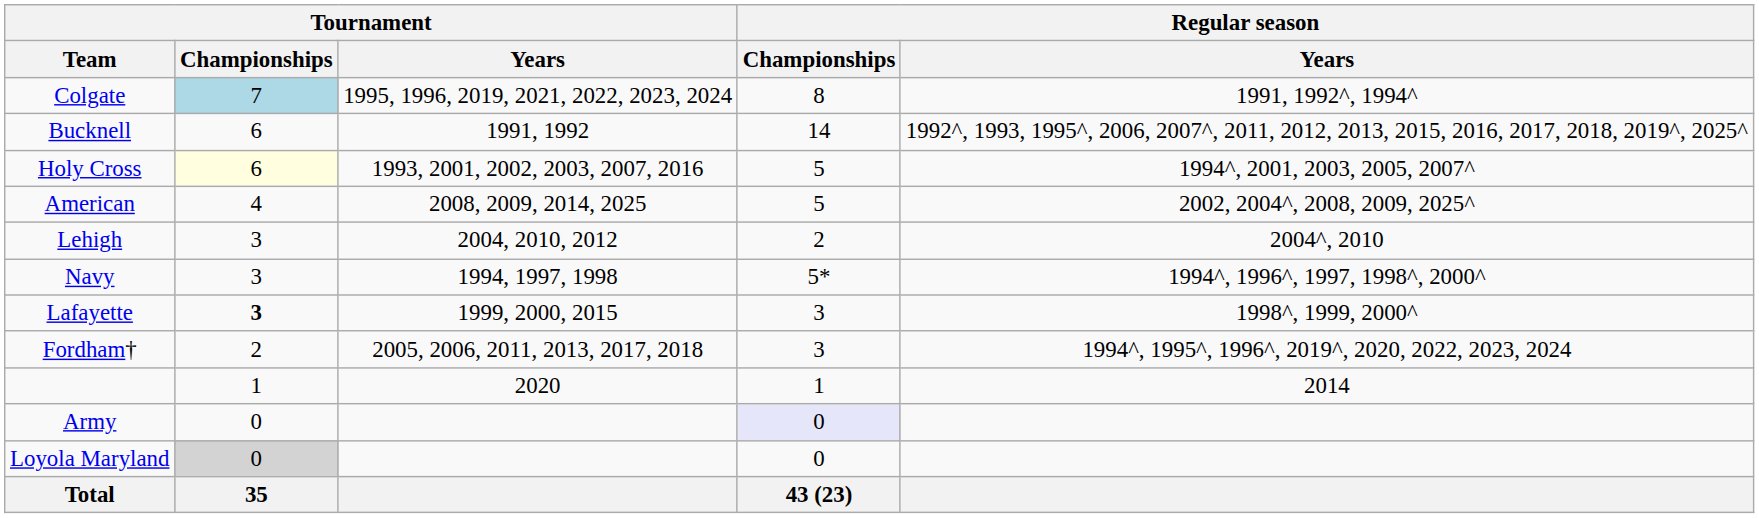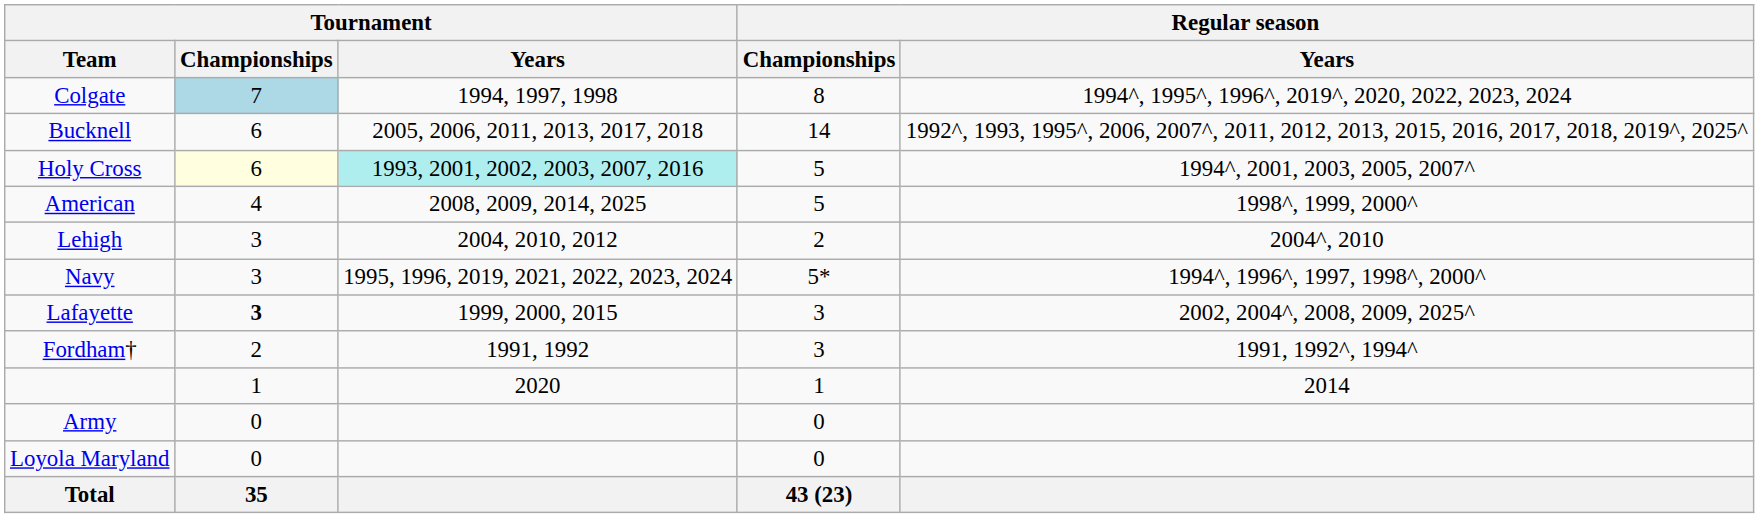(538, 95) 1995, 1996, 2019, 2021, 2022, 2023, 2024 -> (538, 95) 1994, 1997, 1998
(1327, 95) 1991, 1992^, 1994^ -> (1327, 95) 1994^, 1995^, 1996^, 2019^, 2020, 2022, 2023, 2024
(538, 131) 1991, 1992 -> (538, 131) 2005, 2006, 2011, 2013, 2017, 2018
(538, 167) no background -> (538, 167) paleturquoise background
(1327, 204) 2002, 2004^, 2008, 2009, 2025^ -> (1327, 204) 1998^, 1999, 2000^
(538, 276) 1994, 1997, 1998 -> (538, 276) 1995, 1996, 2019, 2021, 2022, 2023, 2024
(1327, 312) 1998^, 1999, 2000^ -> (1327, 312) 2002, 2004^, 2008, 2009, 2025^
(538, 349) 2005, 2006, 2011, 2013, 2017, 2018 -> (538, 349) 1991, 1992
(1327, 349) 1994^, 1995^, 1996^, 2019^, 2020, 2022, 2023, 2024 -> (1327, 349) 1991, 1992^, 1994^
(819, 421) lavender background -> (819, 421) no background
(256, 458) lightgrey background -> (256, 458) no background
